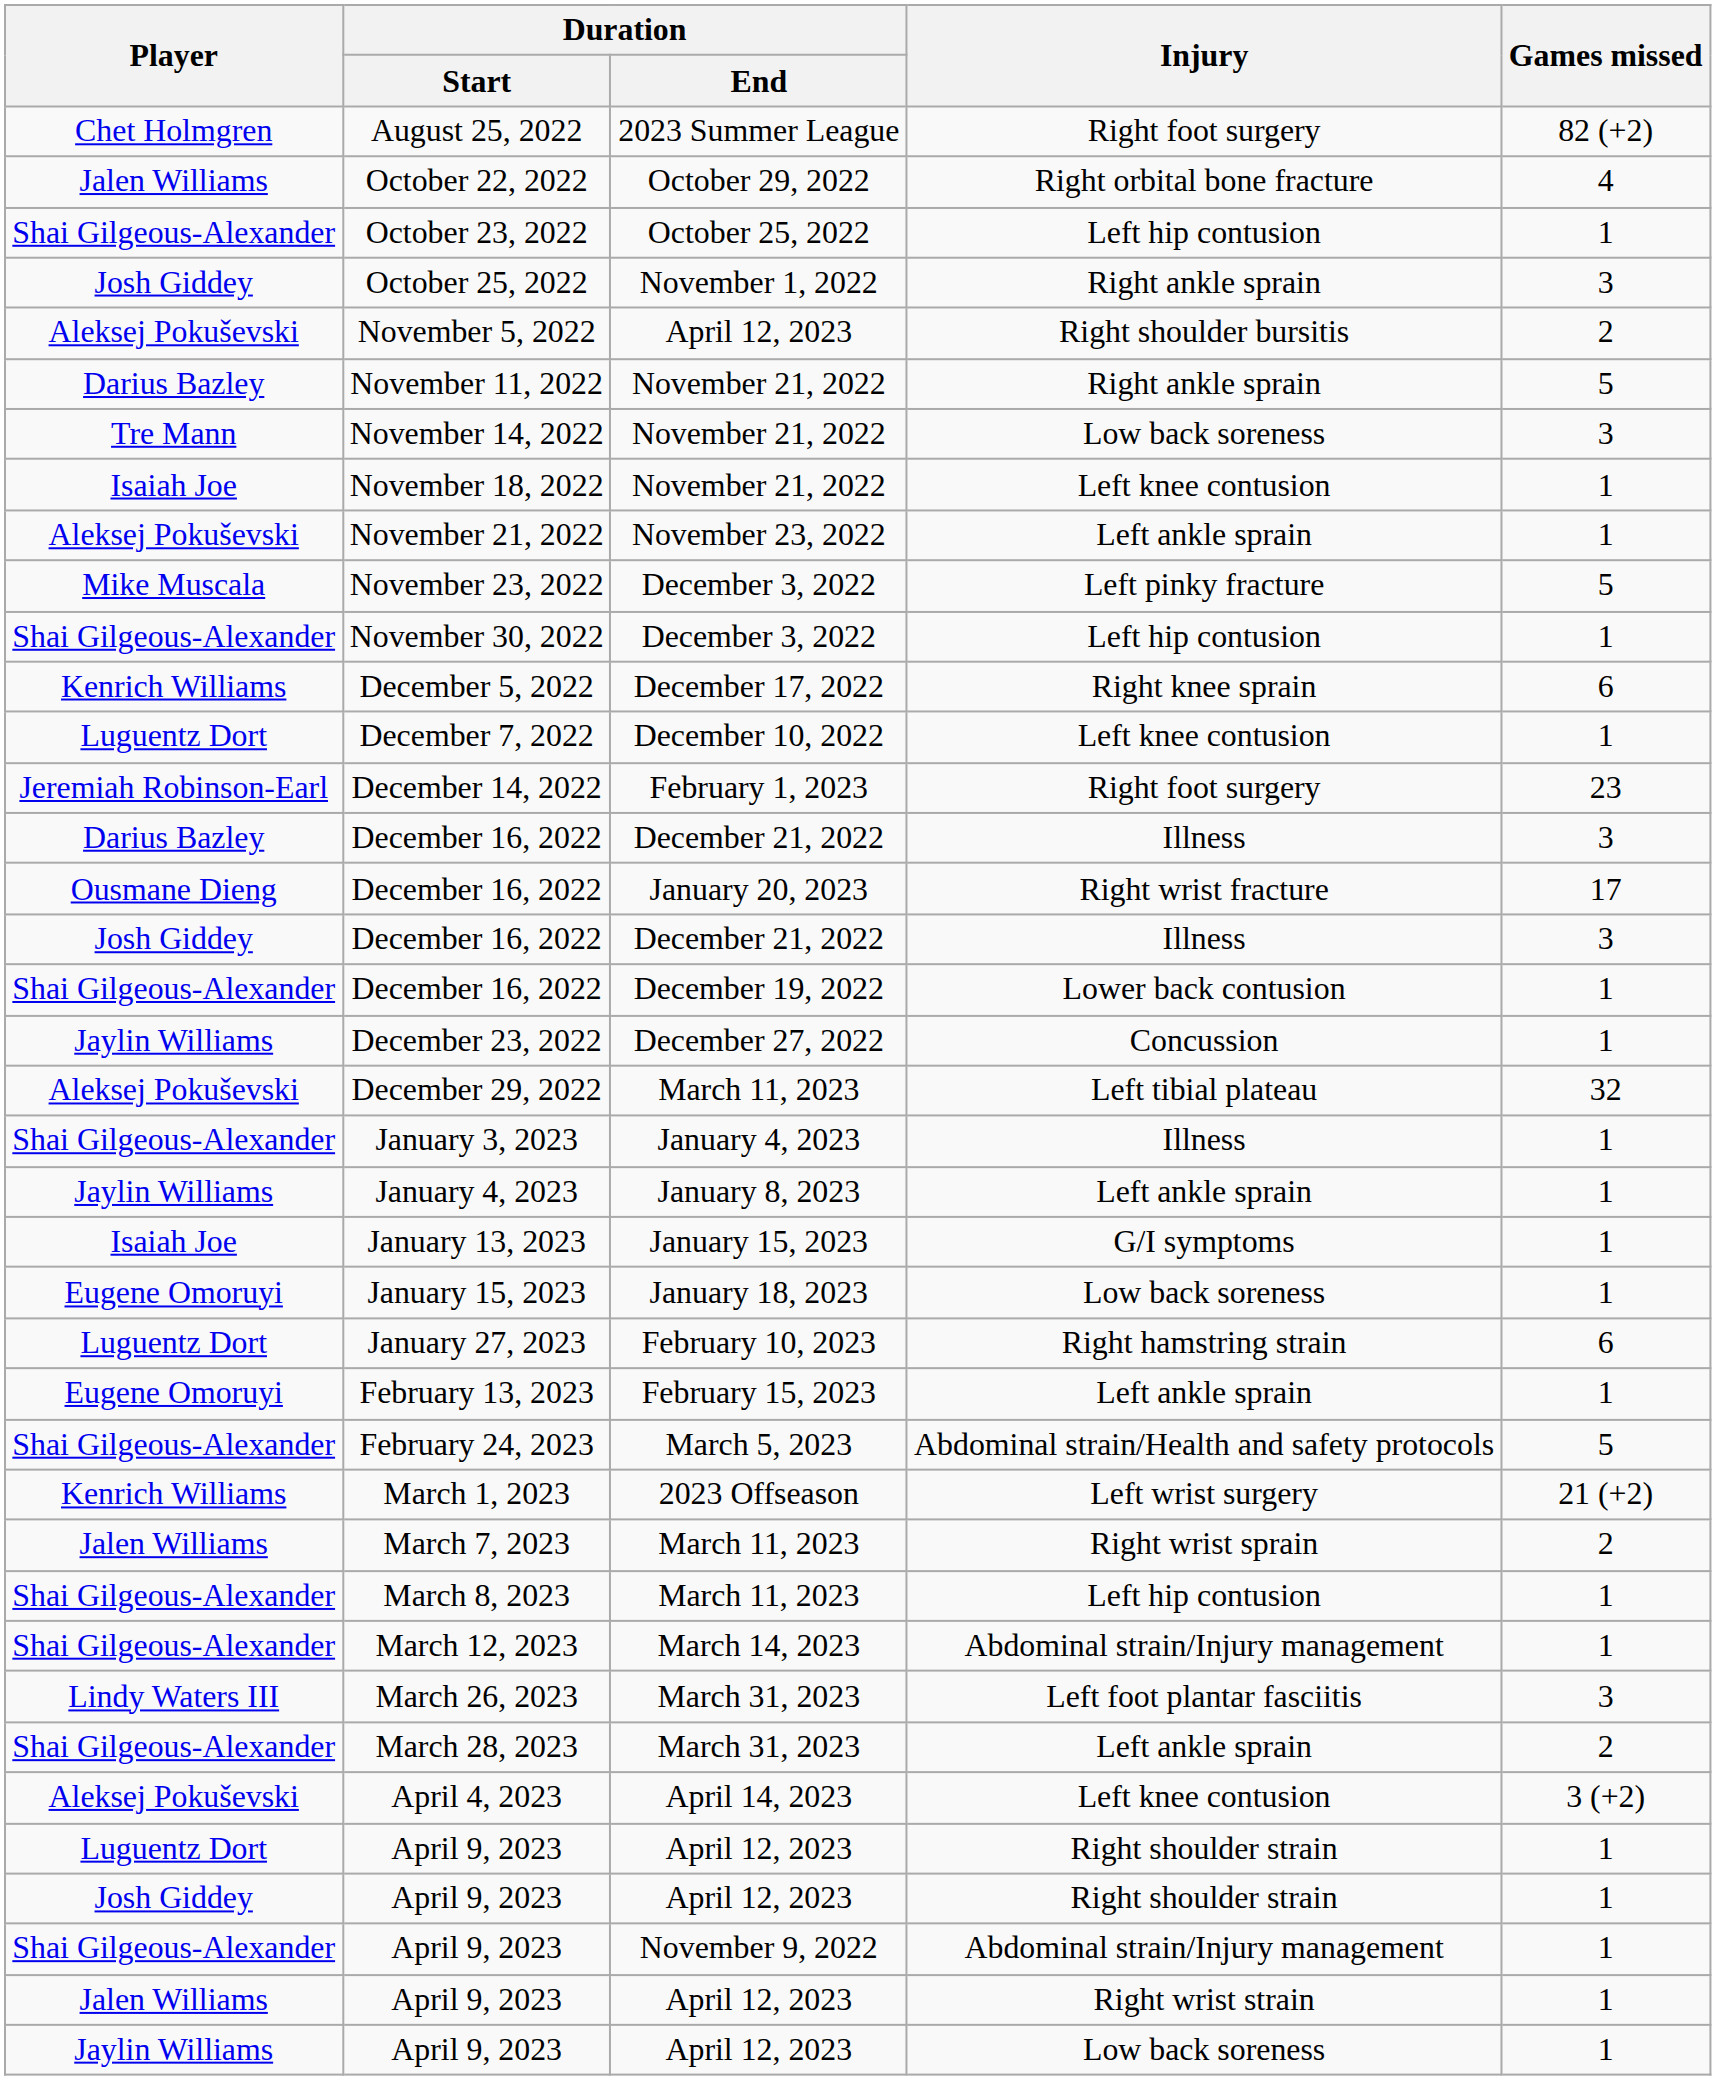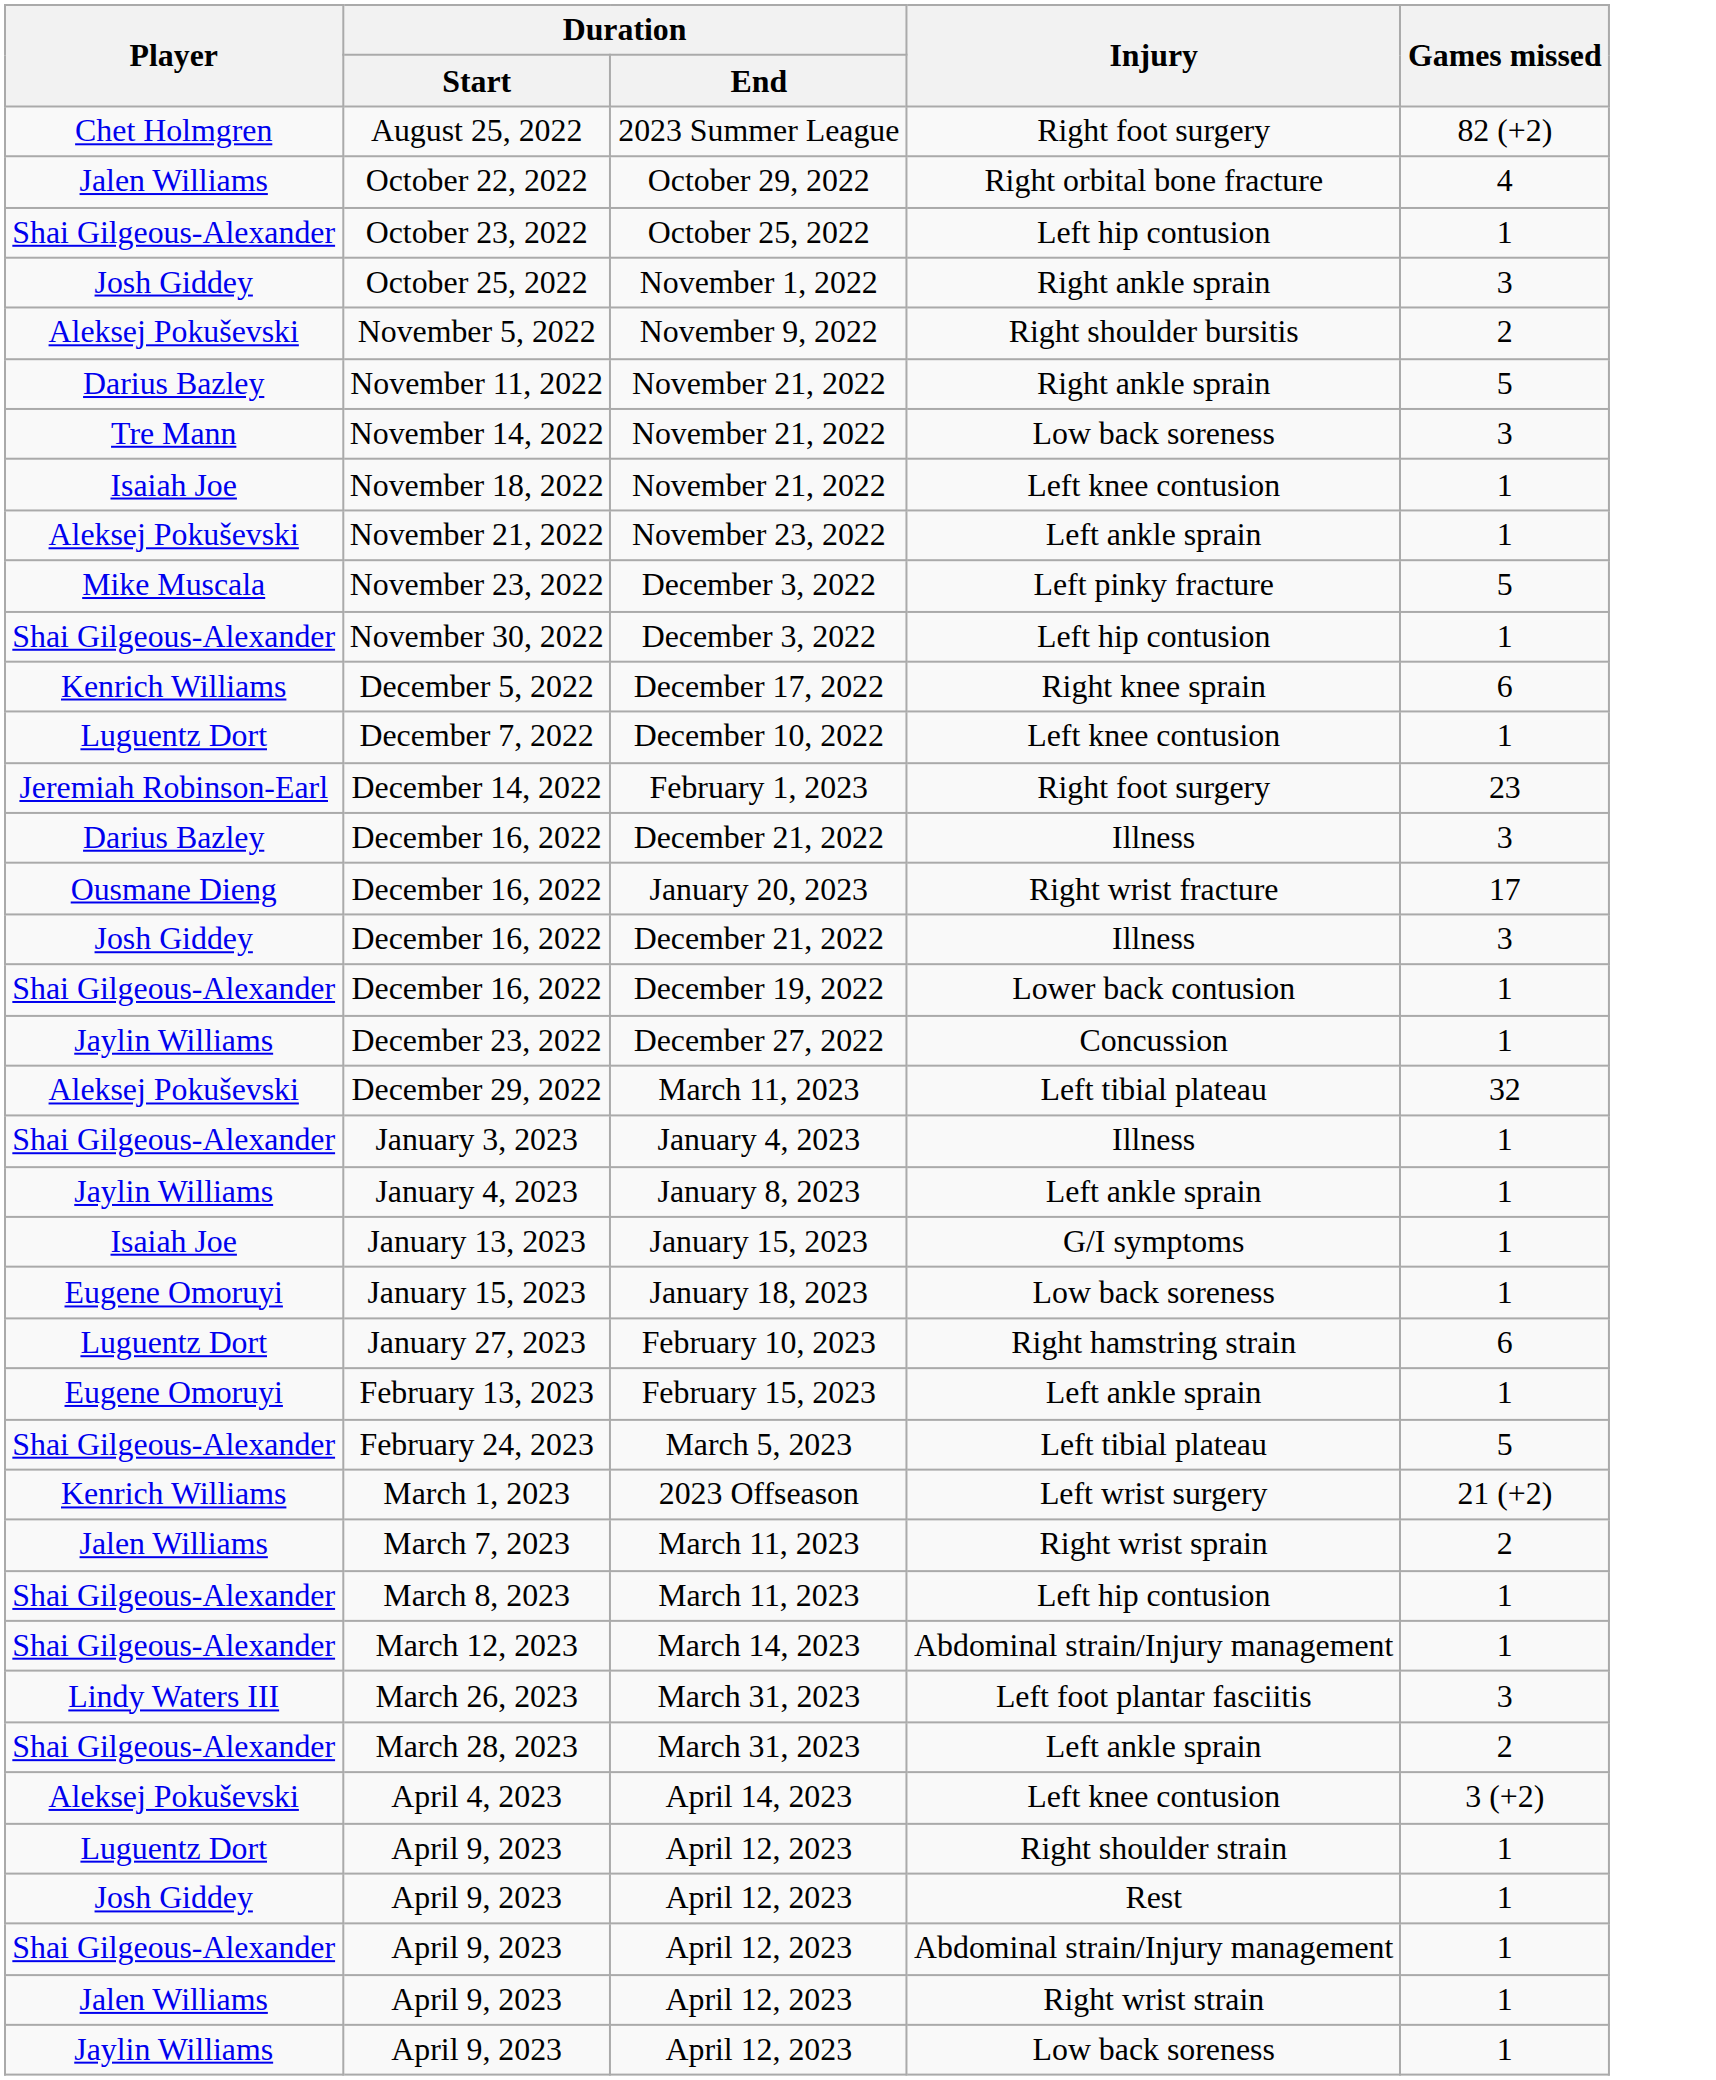(759, 332) April 12, 2023 -> (759, 332) November 9, 2022
(1204, 1443) Abdominal strain/Health and safety protocols -> (1154, 1443) Left tibial plateau
(1204, 1898) Right shoulder strain -> (1154, 1898) Rest
(759, 1948) November 9, 2022 -> (759, 1948) April 12, 2023
